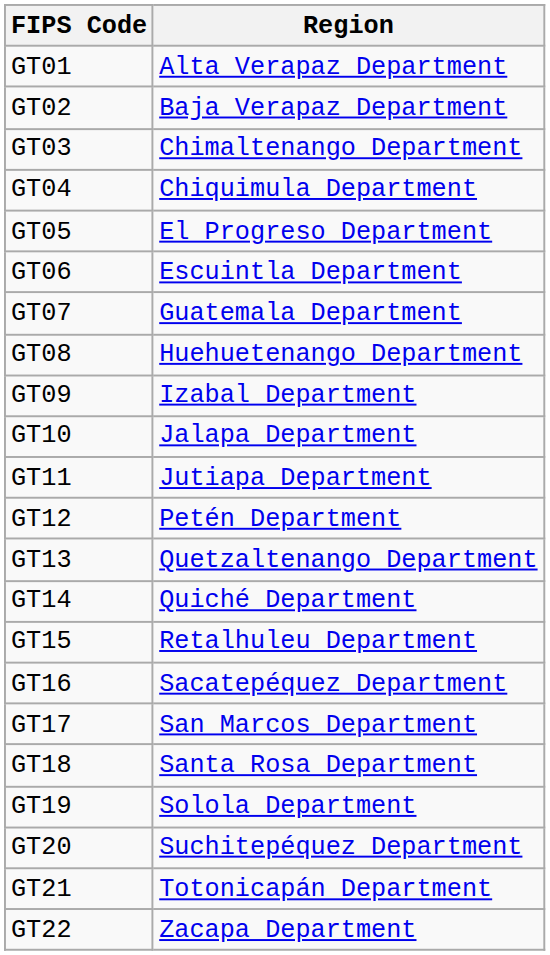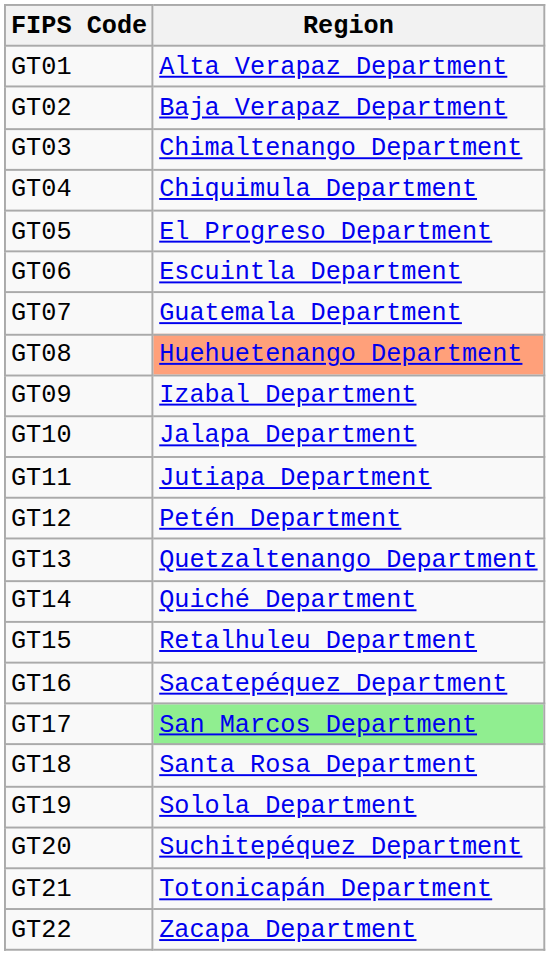(341, 354) no background -> (341, 354) lightsalmon background
(318, 724) no background -> (318, 724) lightgreen background
